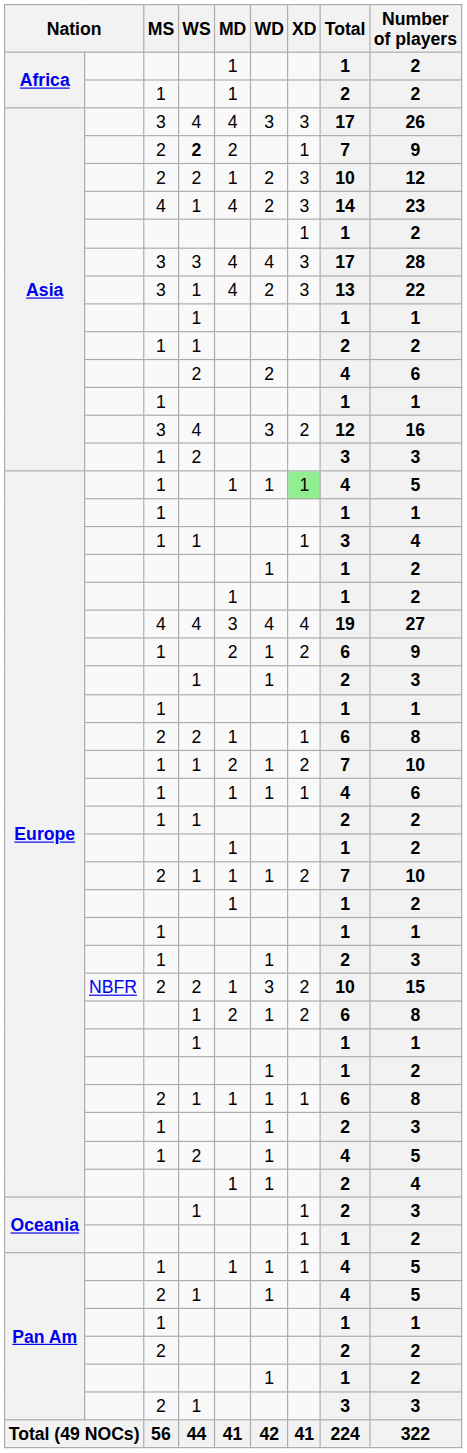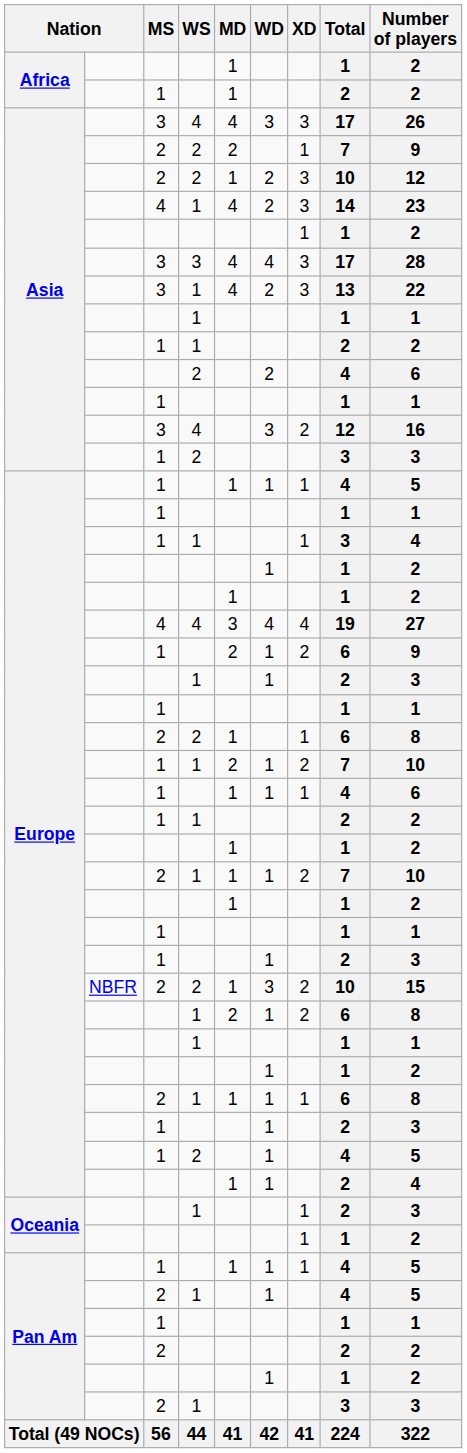(197, 150) bold -> (197, 150) normal
(304, 485) lightgreen background -> (304, 485) no background
